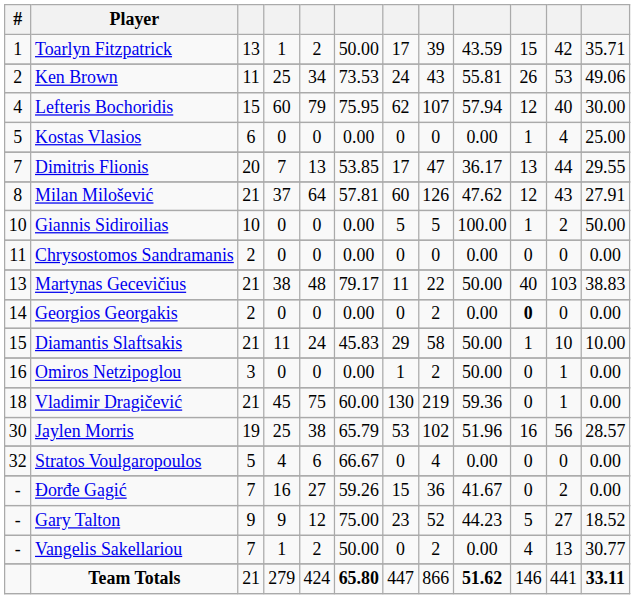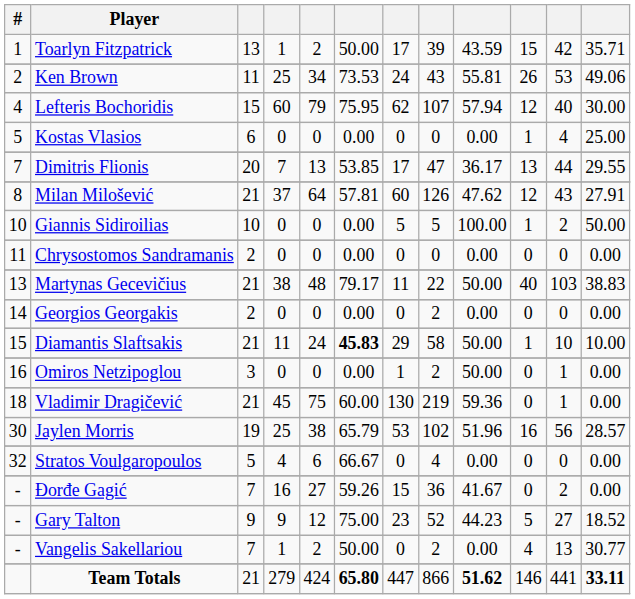(528, 314) bold -> (528, 314) normal
(359, 343) normal -> (359, 343) bold
